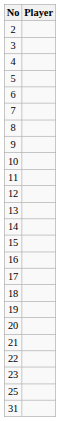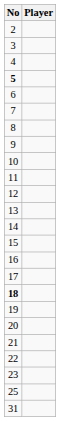(13, 78) normal -> (13, 78) bold
(13, 293) normal -> (13, 293) bold
